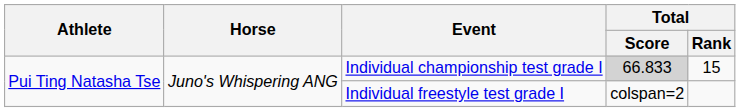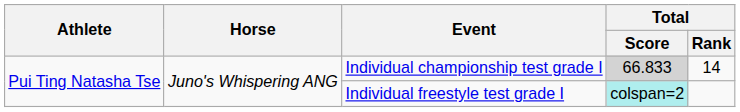(711, 69) 15 -> (711, 69) 14
(647, 94) no background -> (647, 94) paleturquoise background
